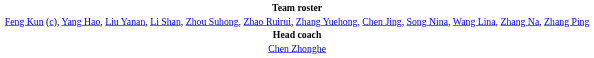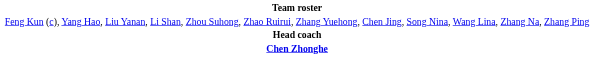(297, 48) normal -> (297, 48) bold
